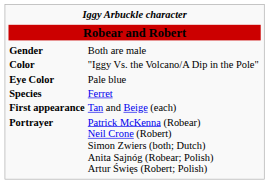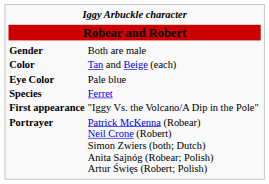(173, 65) "Iggy Vs. the Volcano/A Dip in the Pole" -> (132, 65) Tan and Beige (each)
(132, 108) Tan and Beige (each) -> (173, 108) "Iggy Vs. the Volcano/A Dip in the Pole"
